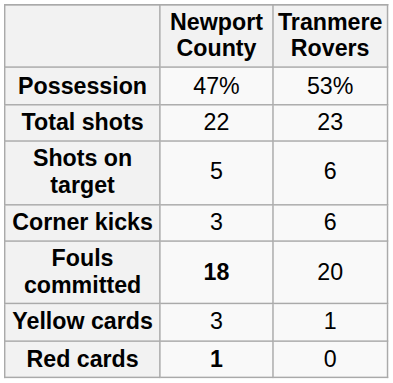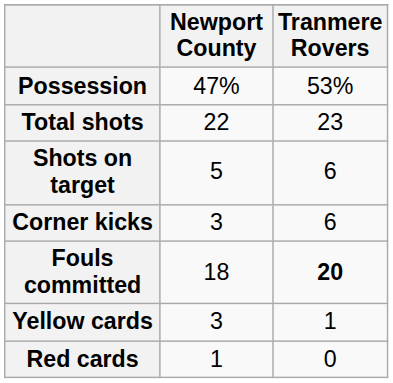(217, 272) bold -> (217, 272) normal
(330, 272) normal -> (330, 272) bold
(217, 358) bold -> (217, 358) normal
